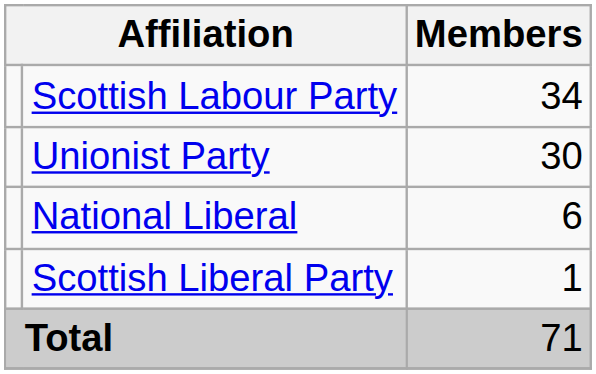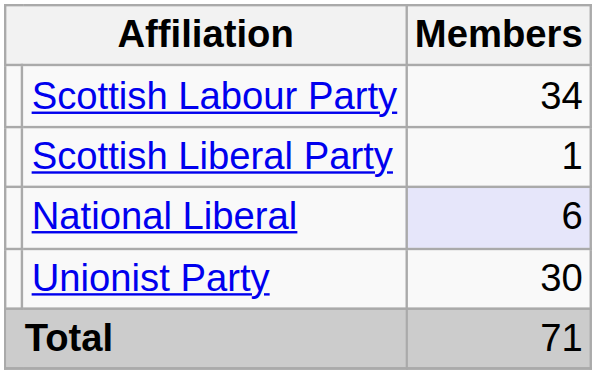rows swapped: (151, 156) <-> (212, 277)
(572, 216) no background -> (572, 216) lavender background
